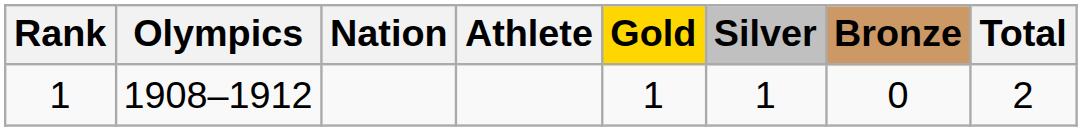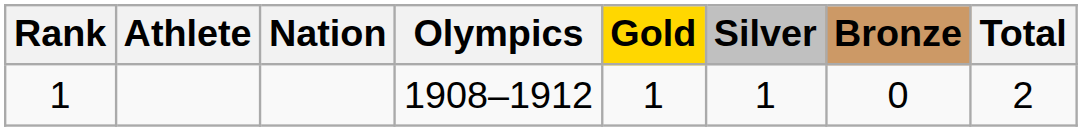columns swapped: (529, 34) <-> (218, 34)
